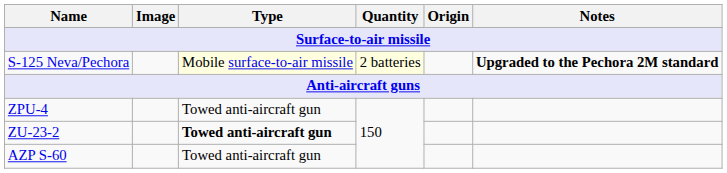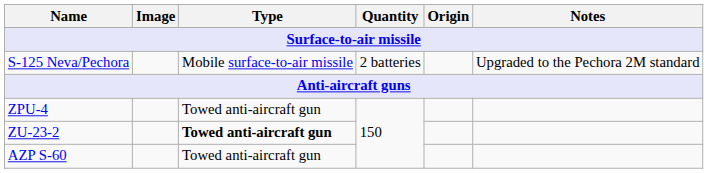(268, 62) lightyellow background -> (268, 62) no background
(390, 62) lightyellow background -> (390, 62) no background
(597, 62) bold -> (588, 62) normal
